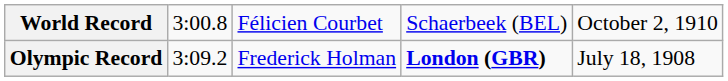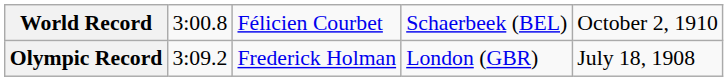(476, 58) bold -> (472, 58) normal
